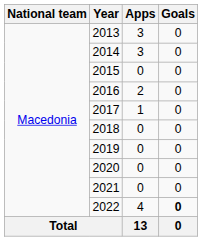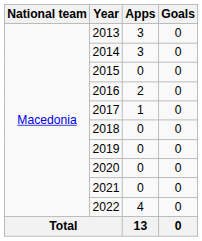(178, 206) bold -> (178, 206) normal
